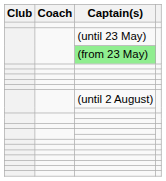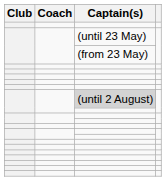(113, 54) lightgreen background -> (113, 54) no background
(115, 98) no background -> (115, 98) lightgrey background
